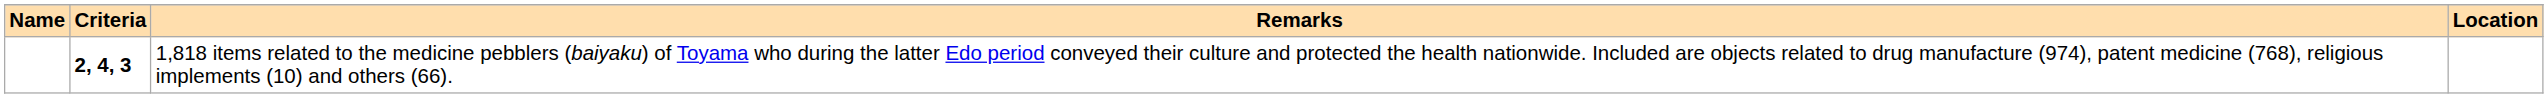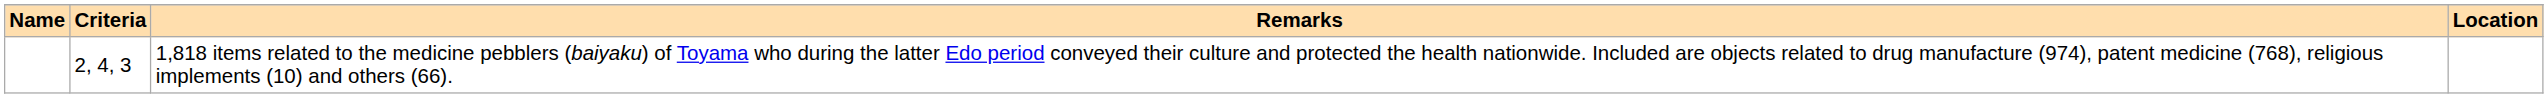(103, 64) bold -> (103, 64) normal
